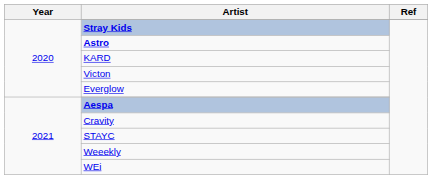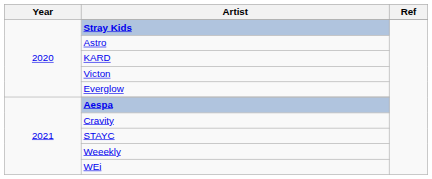(96, 43) bold -> (95, 43) normal
